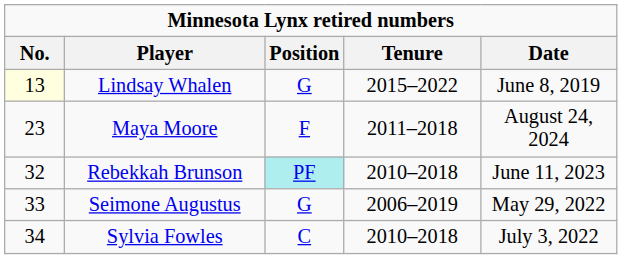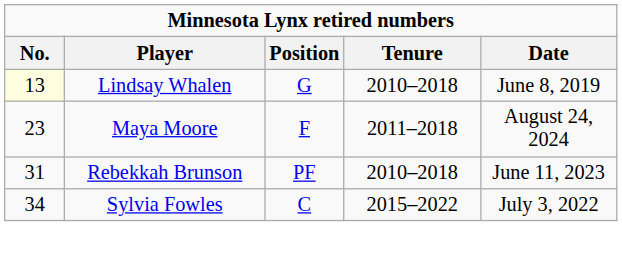(412, 85) 2015–2022 -> (412, 85) 2010–2018
(35, 172) 32 -> (35, 172) 31
(304, 172) paleturquoise background -> (304, 172) no background
- row: (165, 204)
(412, 236) 2010–2018 -> (412, 204) 2015–2022
